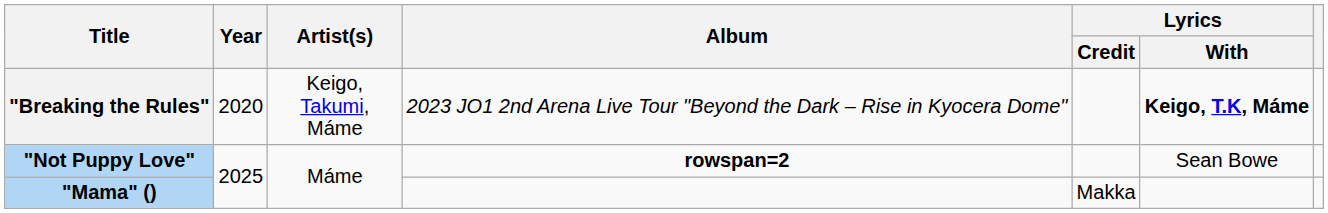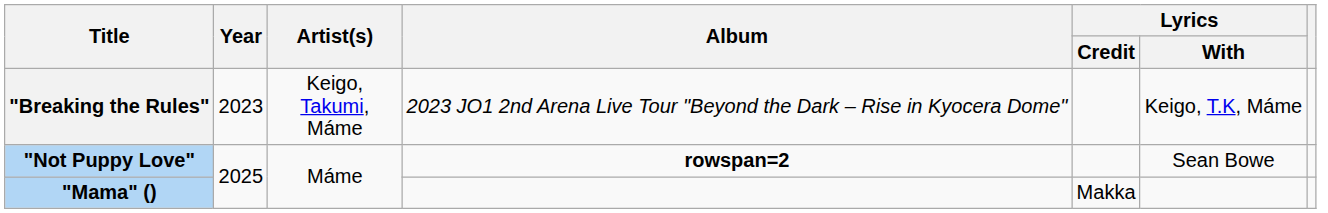(241, 106) 2020 -> (241, 106) 2023
(1227, 106) bold -> (1223, 106) normal
